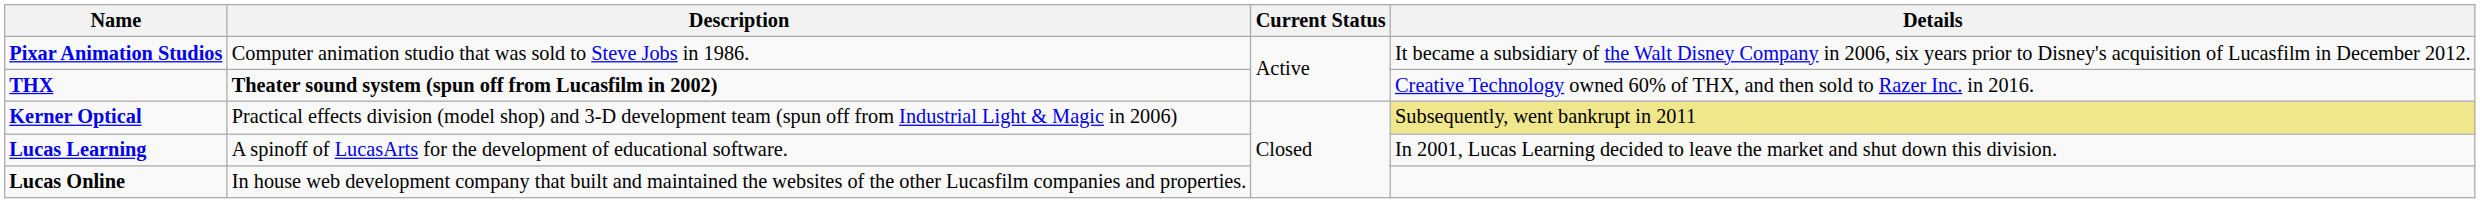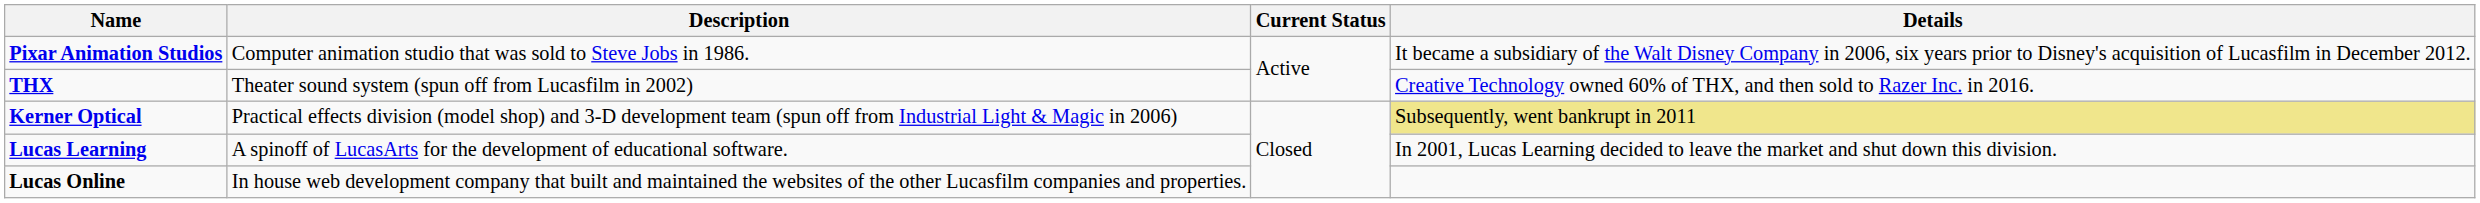(475, 85) bold -> (462, 85) normal
